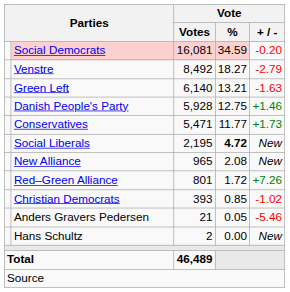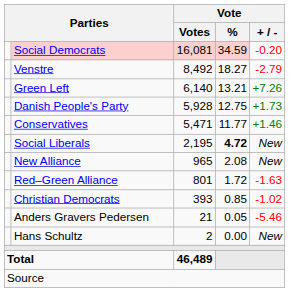(269, 87) -1.63 -> (267, 87) +7.26
(267, 106) +1.46 -> (267, 106) +1.73
(267, 124) +1.73 -> (267, 124) +1.46
(267, 180) +7.26 -> (269, 180) -1.63
